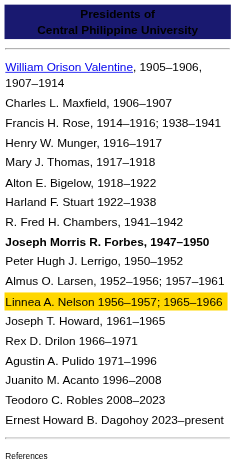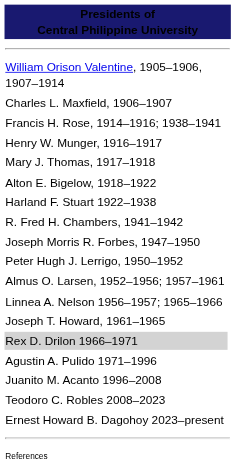(107, 242) bold -> (103, 242) normal
(114, 301) gold background -> (114, 301) no background
(72, 341) no background -> (72, 341) lightgrey background
